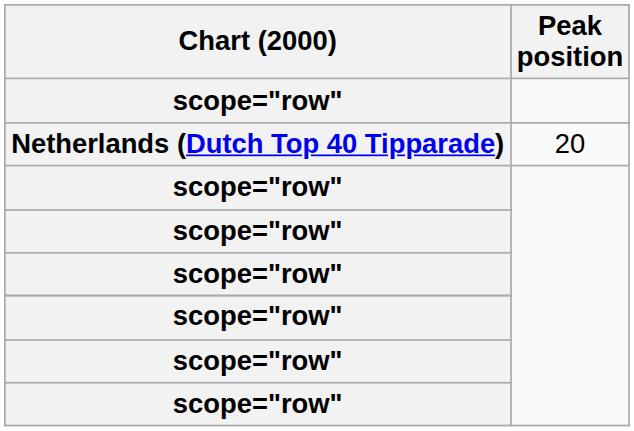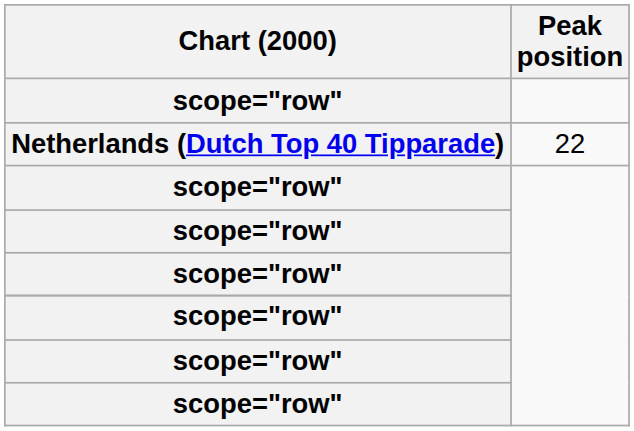(570, 143) 20 -> (570, 143) 22
